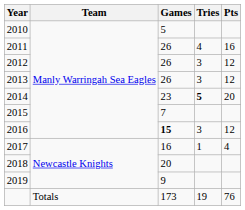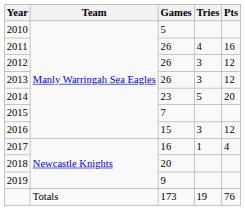(199, 96) bold -> (199, 96) normal
(166, 130) bold -> (166, 130) normal
